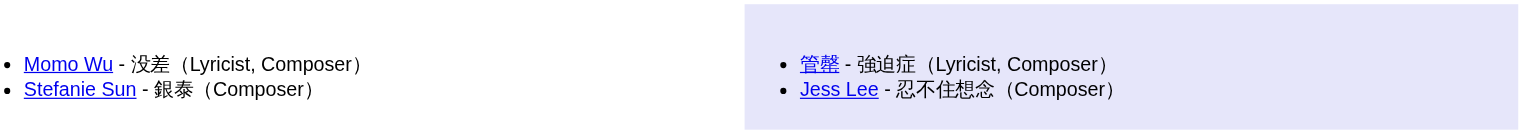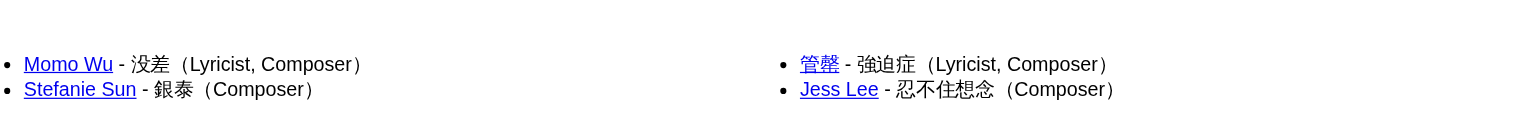(1131, 78) lavender background -> (1131, 78) no background
